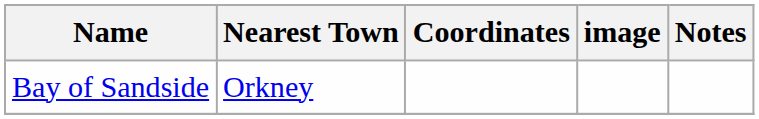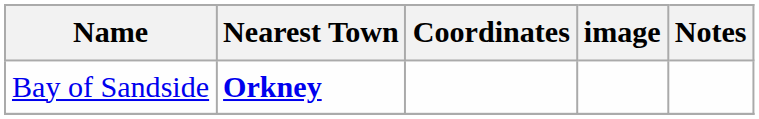(268, 86) normal -> (272, 86) bold
